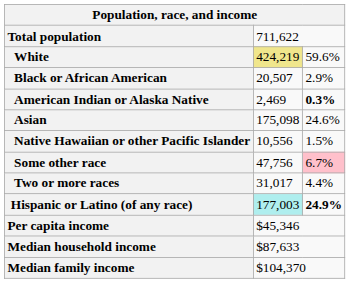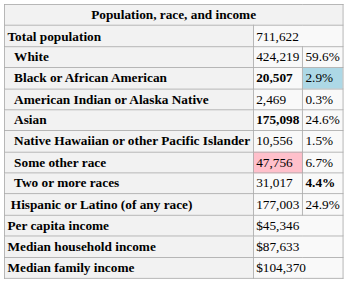(278, 57) khaki background -> (278, 57) no background
(274, 78) normal -> (274, 78) bold
(319, 78) no background -> (319, 78) lightblue background
(320, 99) bold -> (319, 99) normal
(278, 120) normal -> (278, 120) bold
(274, 162) no background -> (274, 162) pink background
(319, 162) pink background -> (319, 162) no background
(319, 183) normal -> (320, 183) bold
(278, 204) paleturquoise background -> (278, 204) no background
(324, 204) bold -> (323, 204) normal
